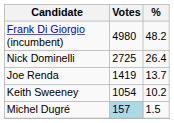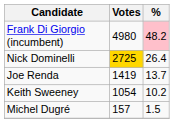(156, 36) no background -> (156, 36) pink background
(124, 59) no background -> (124, 59) gold background
(121, 110) lightblue background -> (121, 110) no background
